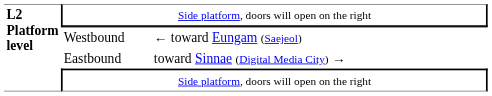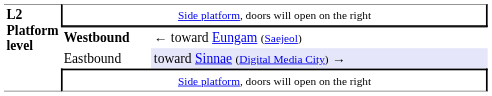(94, 38) normal -> (97, 38) bold
(250, 58) no background -> (250, 58) lavender background
